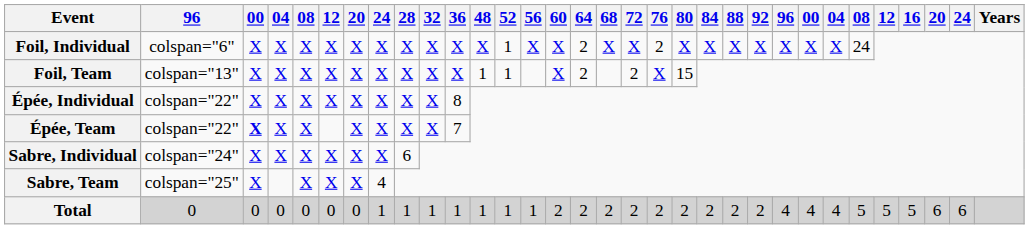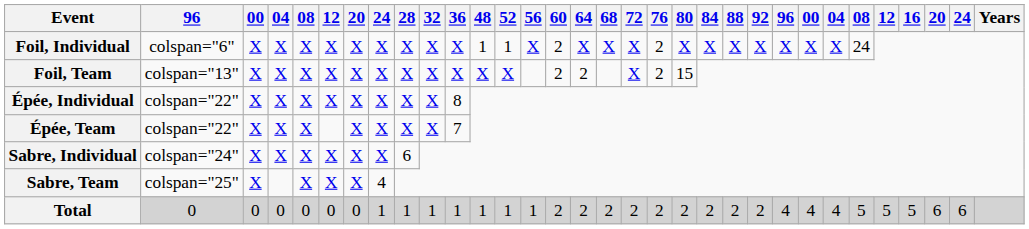(483, 45) X -> (483, 45) 1
(558, 45) X -> (558, 45) 2
(584, 45) 2 -> (584, 45) X
(483, 73) 1 -> (483, 73) X
(508, 73) 1 -> (508, 73) X
(558, 73) X -> (558, 73) 2
(634, 73) 2 -> (634, 73) X
(659, 73) X -> (659, 73) 2
(255, 127) bold -> (255, 127) normal
